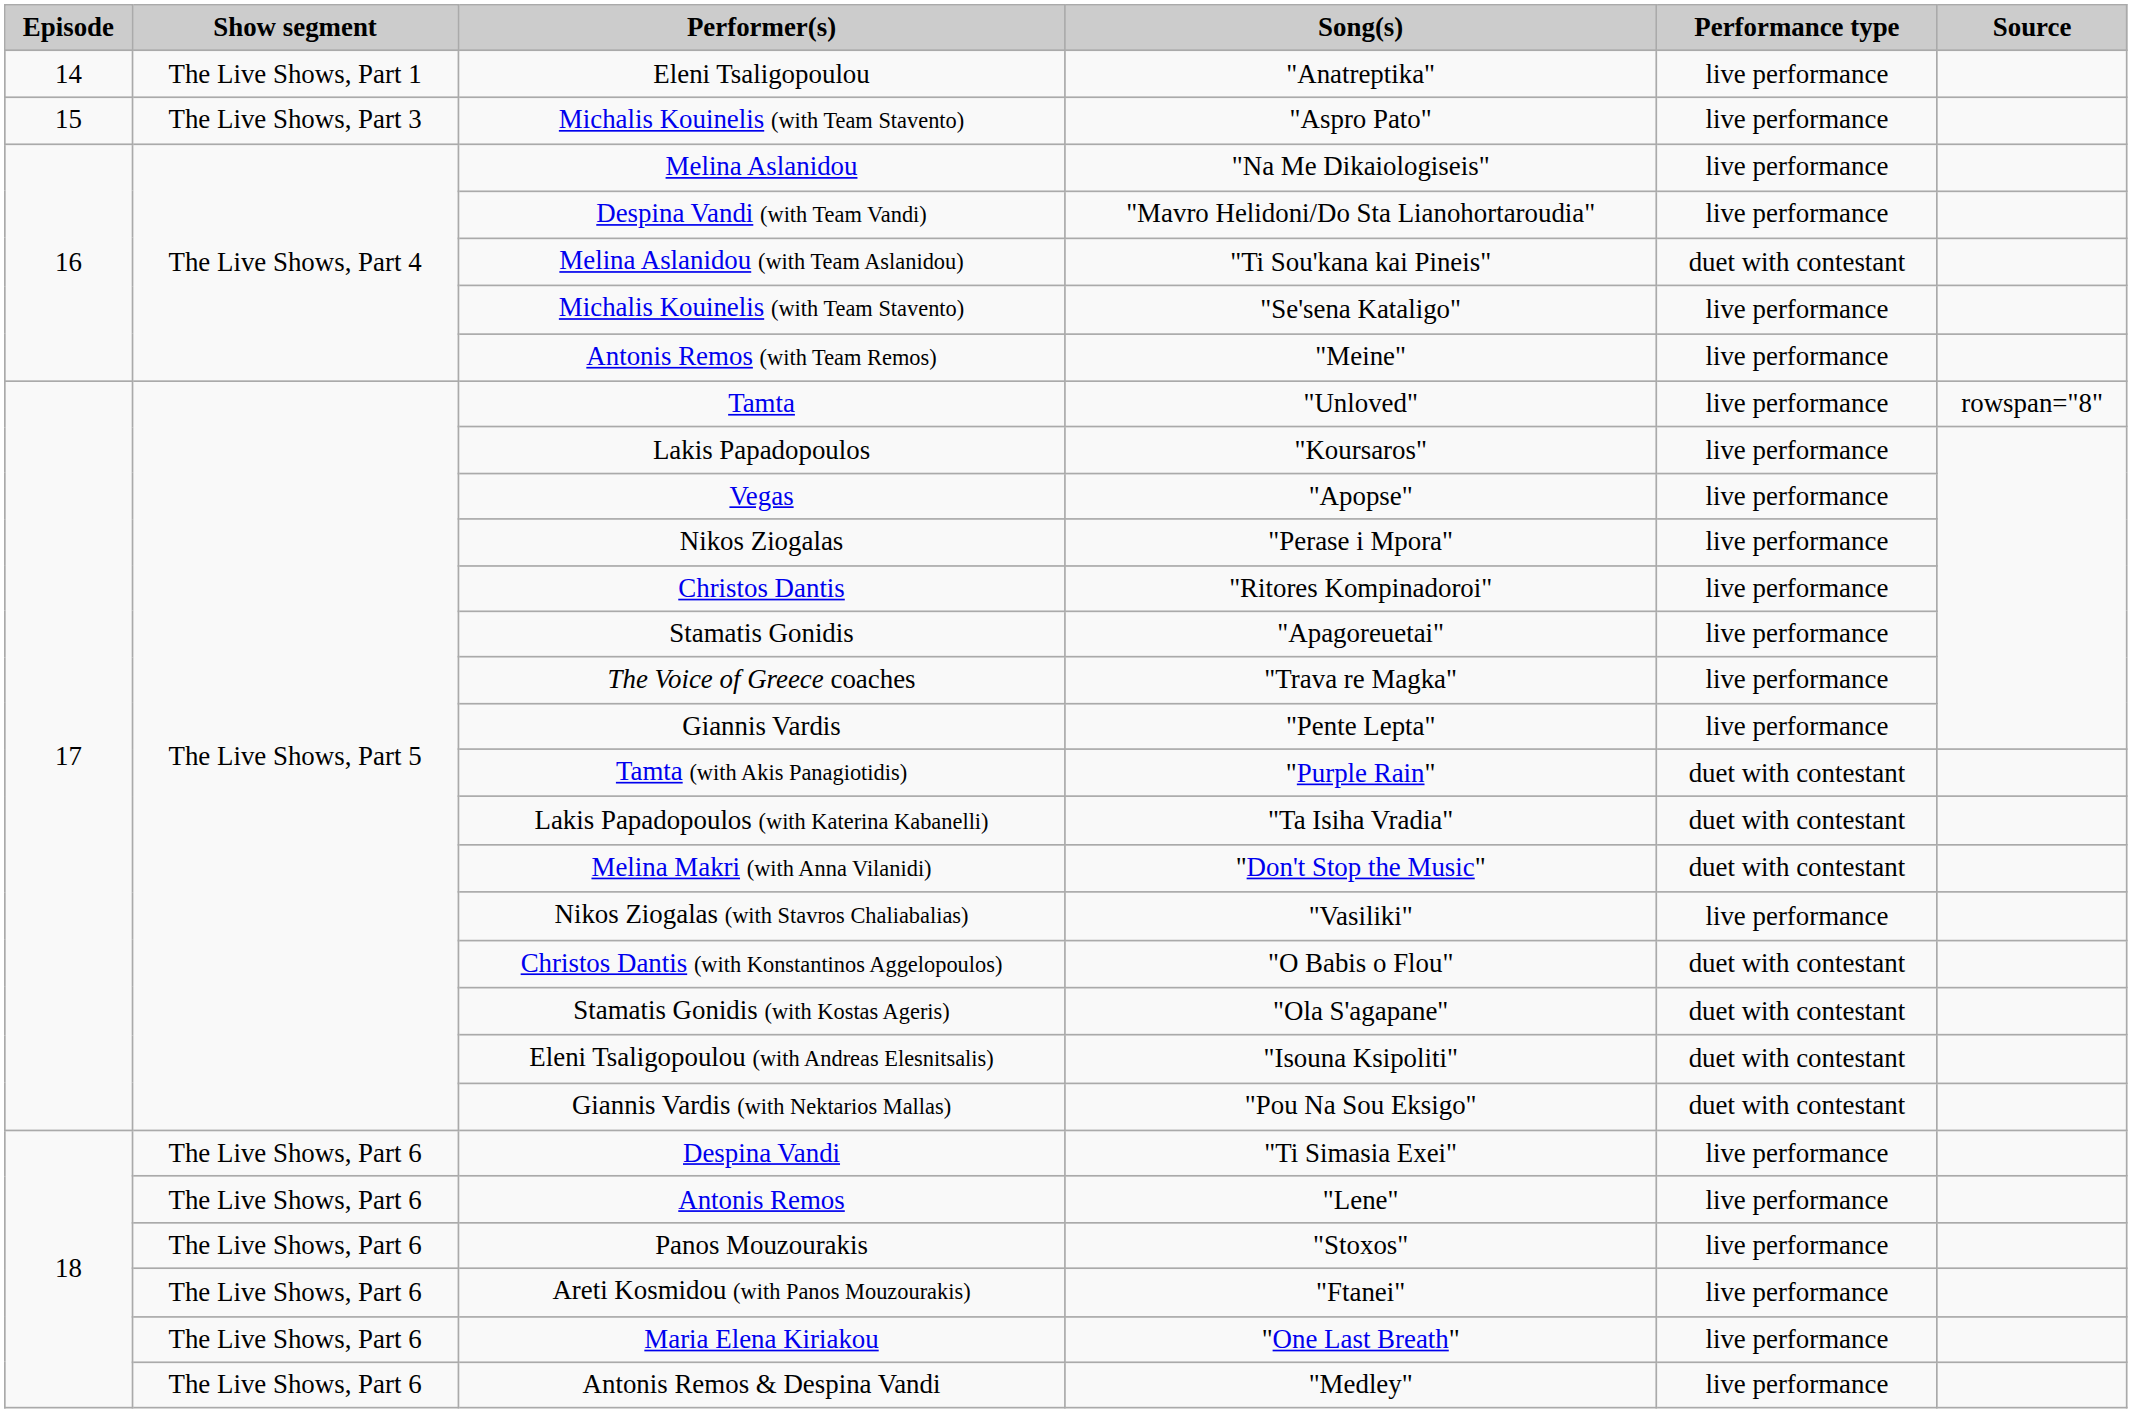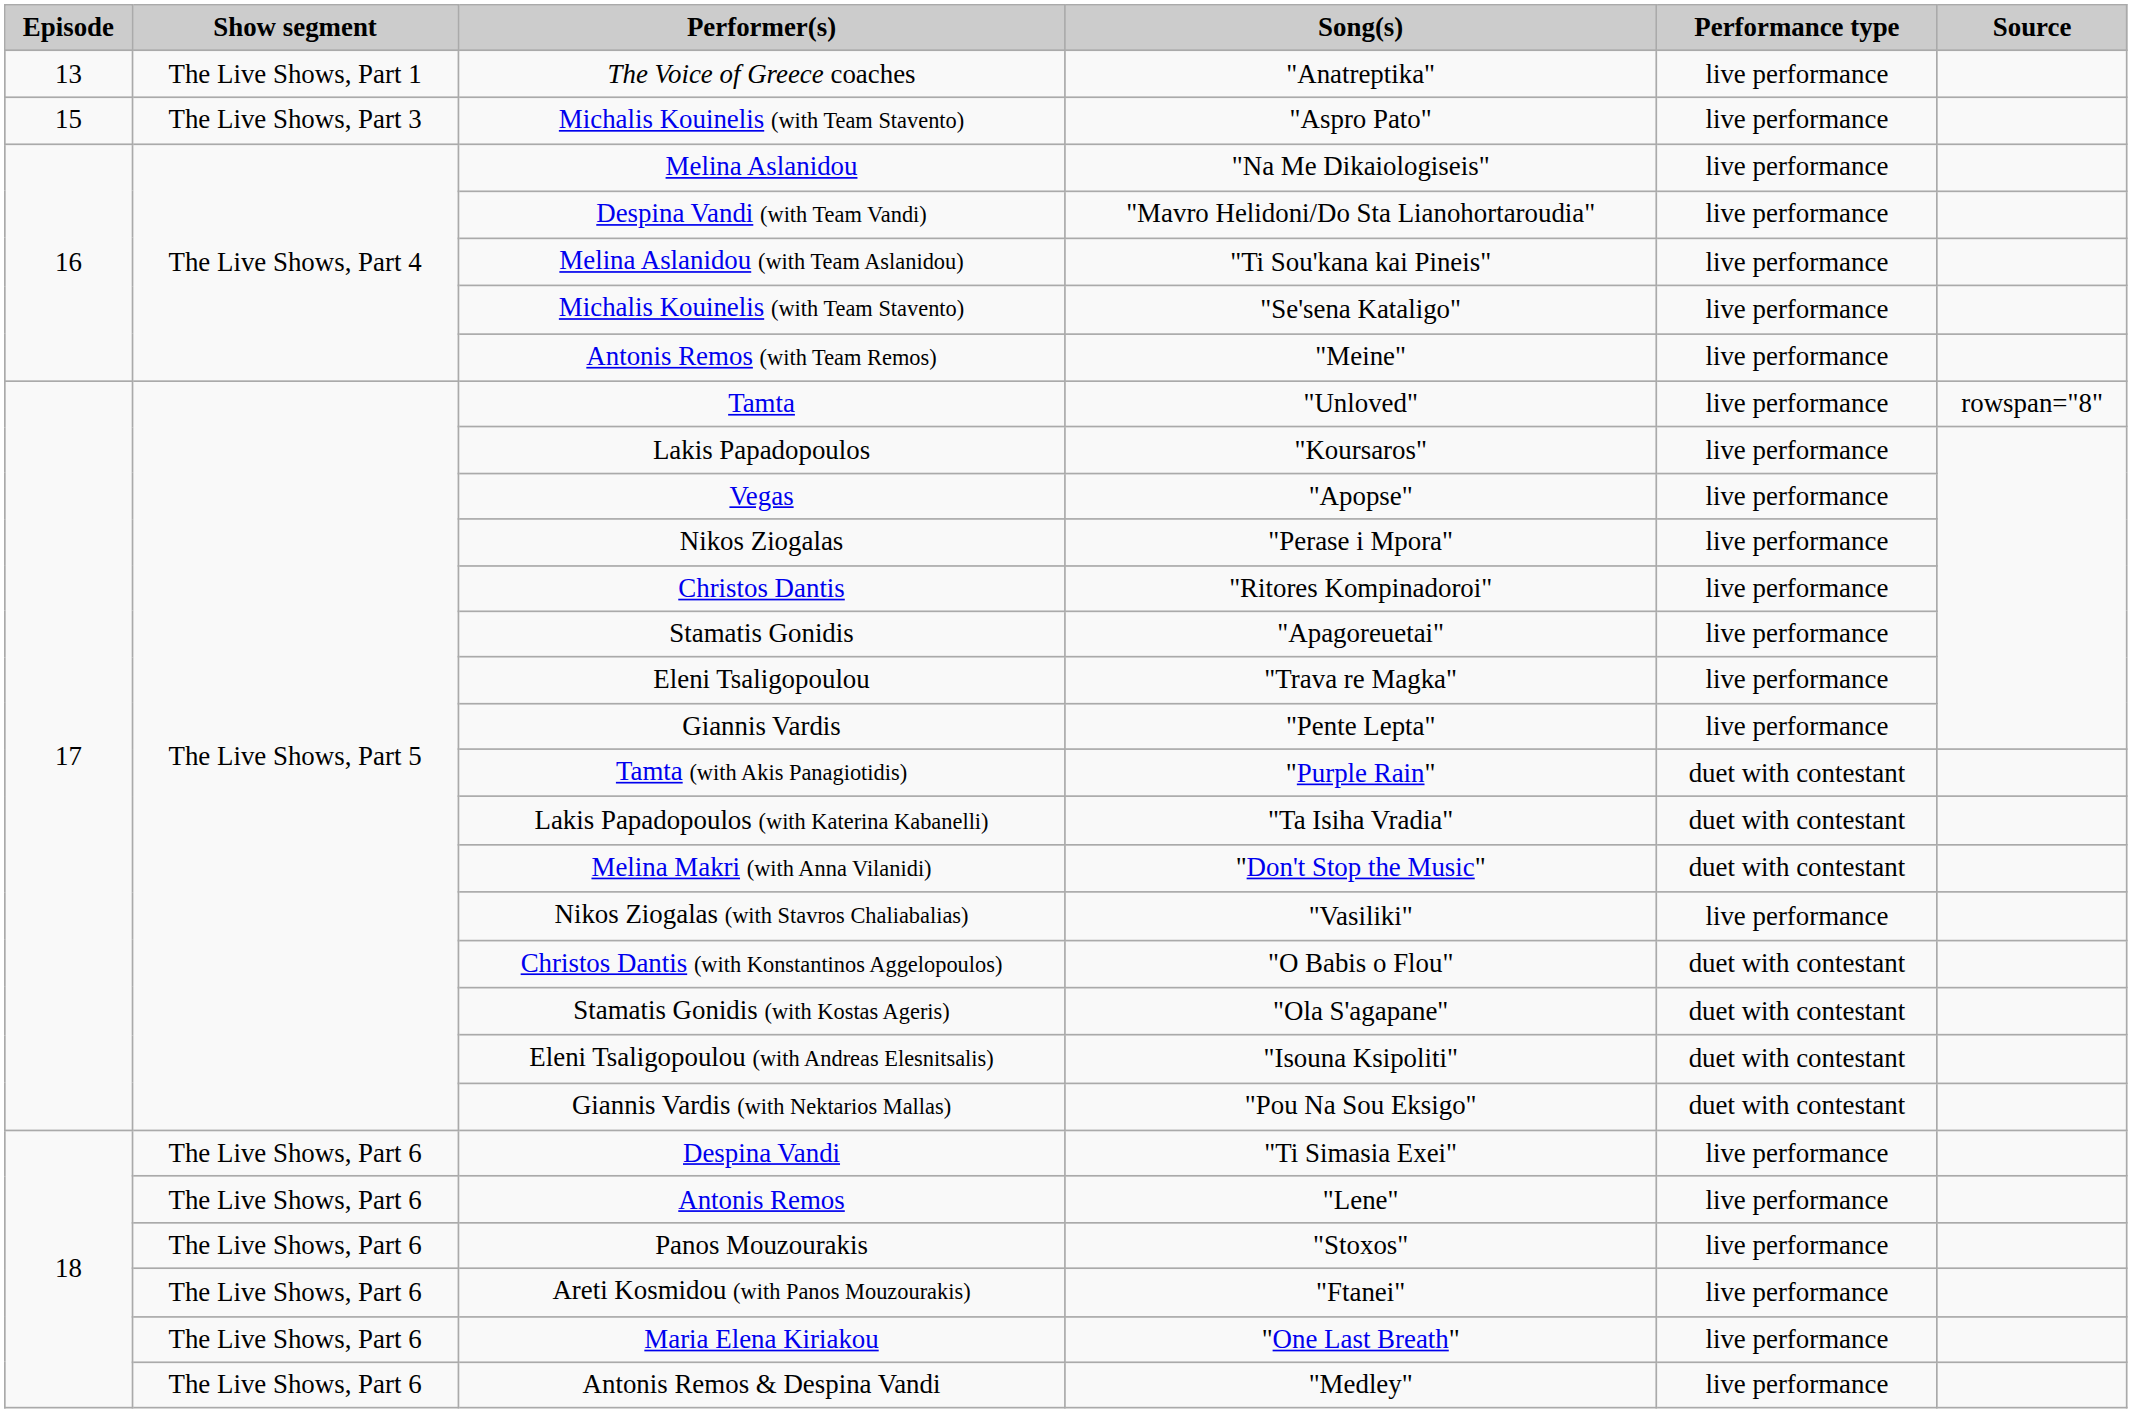(68, 73) 14 -> (68, 73) 13
(762, 73) Eleni Tsaligopoulou -> (762, 73) The Voice of Greece coaches
(1797, 261) duet with contestant -> (1797, 261) live performance
(762, 679) The Voice of Greece coaches -> (762, 679) Eleni Tsaligopoulou
